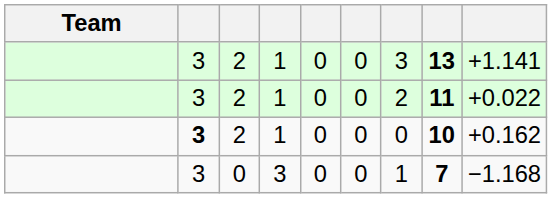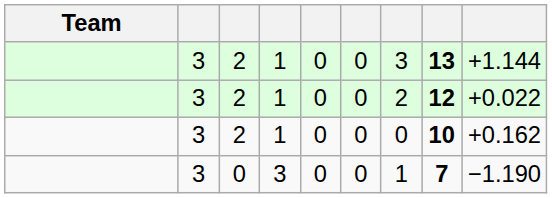(505, 60) +1.141 -> (505, 60) +1.144
(442, 98) 11 -> (442, 98) 12
(199, 135) bold -> (199, 135) normal
(505, 173) −1.168 -> (505, 173) −1.190
